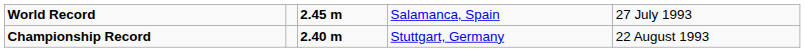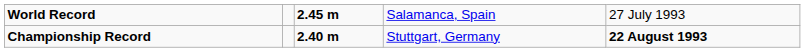(662, 36) normal -> (658, 36) bold
